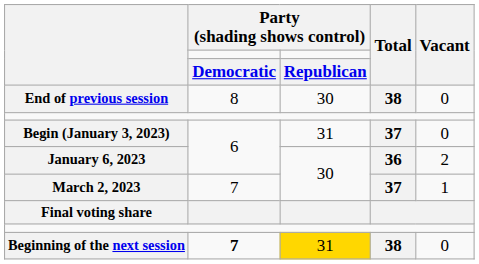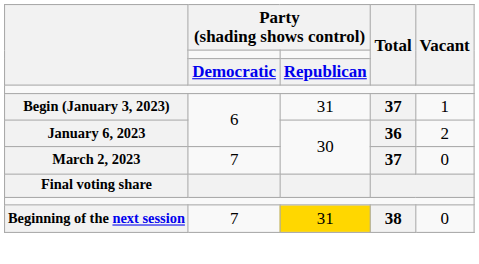- row: (96, 98)
(445, 133) 0 -> (445, 106) 1
(445, 187) 1 -> (445, 160) 0
(234, 245) bold -> (234, 218) normal
